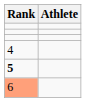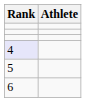(10, 49) no background -> (10, 49) lavender background
(10, 68) bold -> (10, 68) normal
(10, 87) lightsalmon background -> (10, 87) no background
